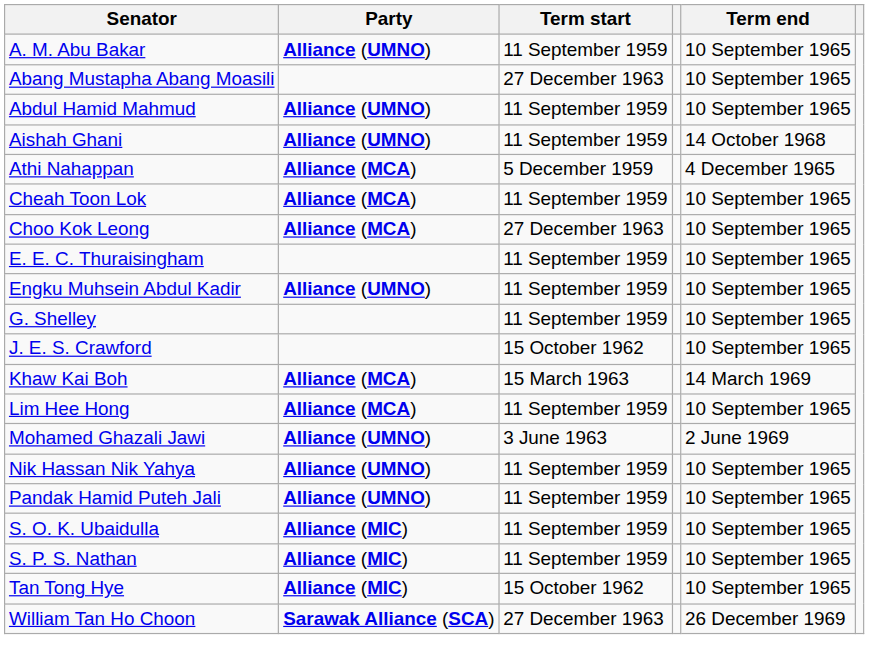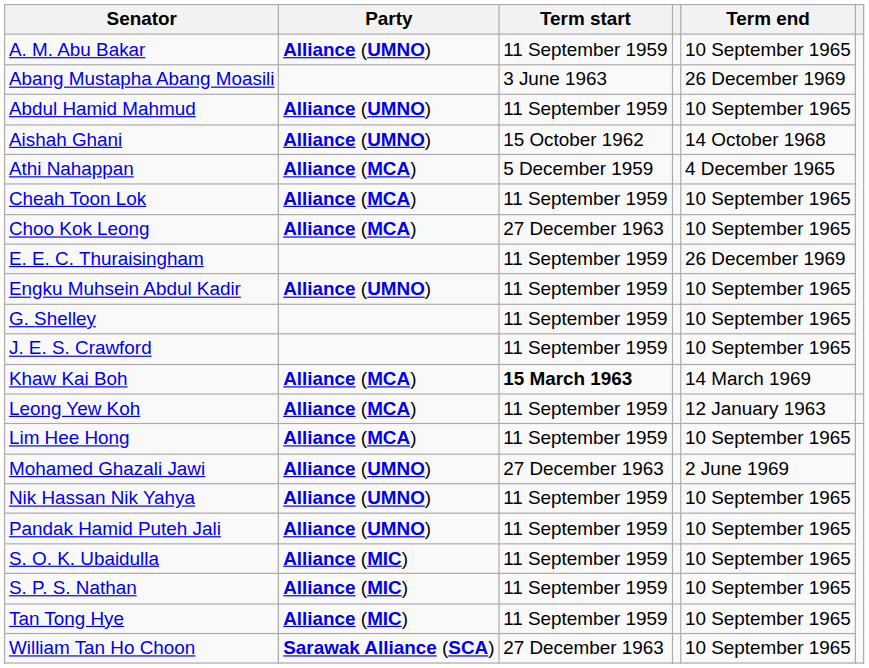(583, 79) 27 December 1963 -> (555, 79) 3 June 1963
(768, 79) 10 September 1965 -> (765, 79) 26 December 1969
(585, 139) 11 September 1959 -> (574, 139) 15 October 1962
(768, 259) 10 September 1965 -> (765, 259) 26 December 1969
(574, 348) 15 October 1962 -> (585, 348) 11 September 1959
(566, 378) normal -> (568, 378) bold
+ row: (75, 408)
(555, 438) 3 June 1963 -> (583, 468) 27 December 1963
(574, 588) 15 October 1962 -> (585, 618) 11 September 1959
(765, 618) 26 December 1969 -> (768, 648) 10 September 1965
